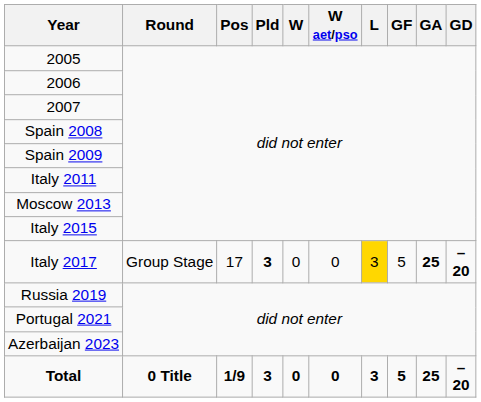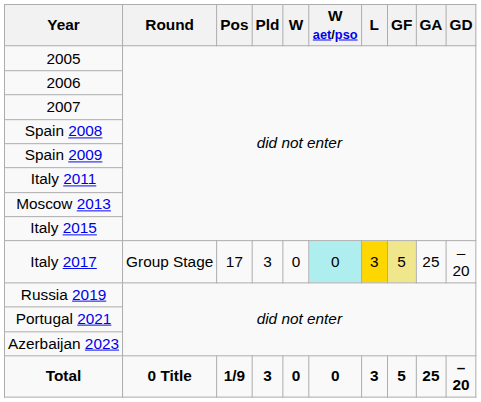(267, 261) bold -> (267, 261) normal
(335, 261) no background -> (335, 261) paleturquoise background
(402, 261) no background -> (402, 261) khaki background
(431, 261) bold -> (431, 261) normal
(461, 261) bold -> (461, 261) normal
